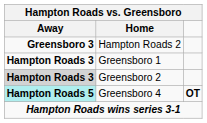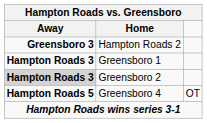(50, 93) paleturquoise background -> (50, 93) no background
(193, 93) bold -> (193, 93) normal
